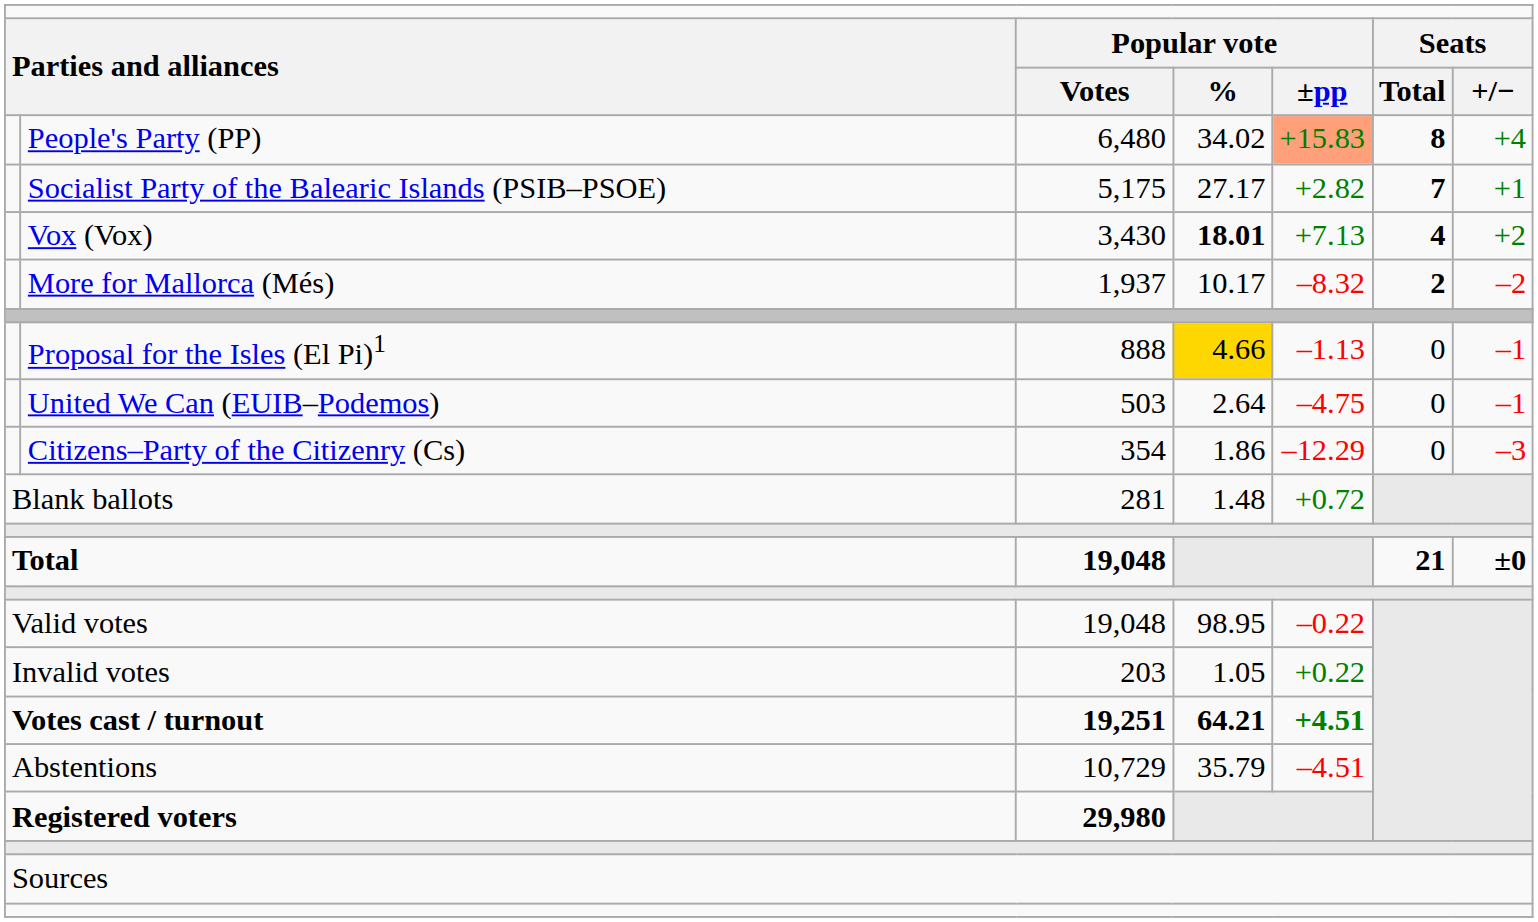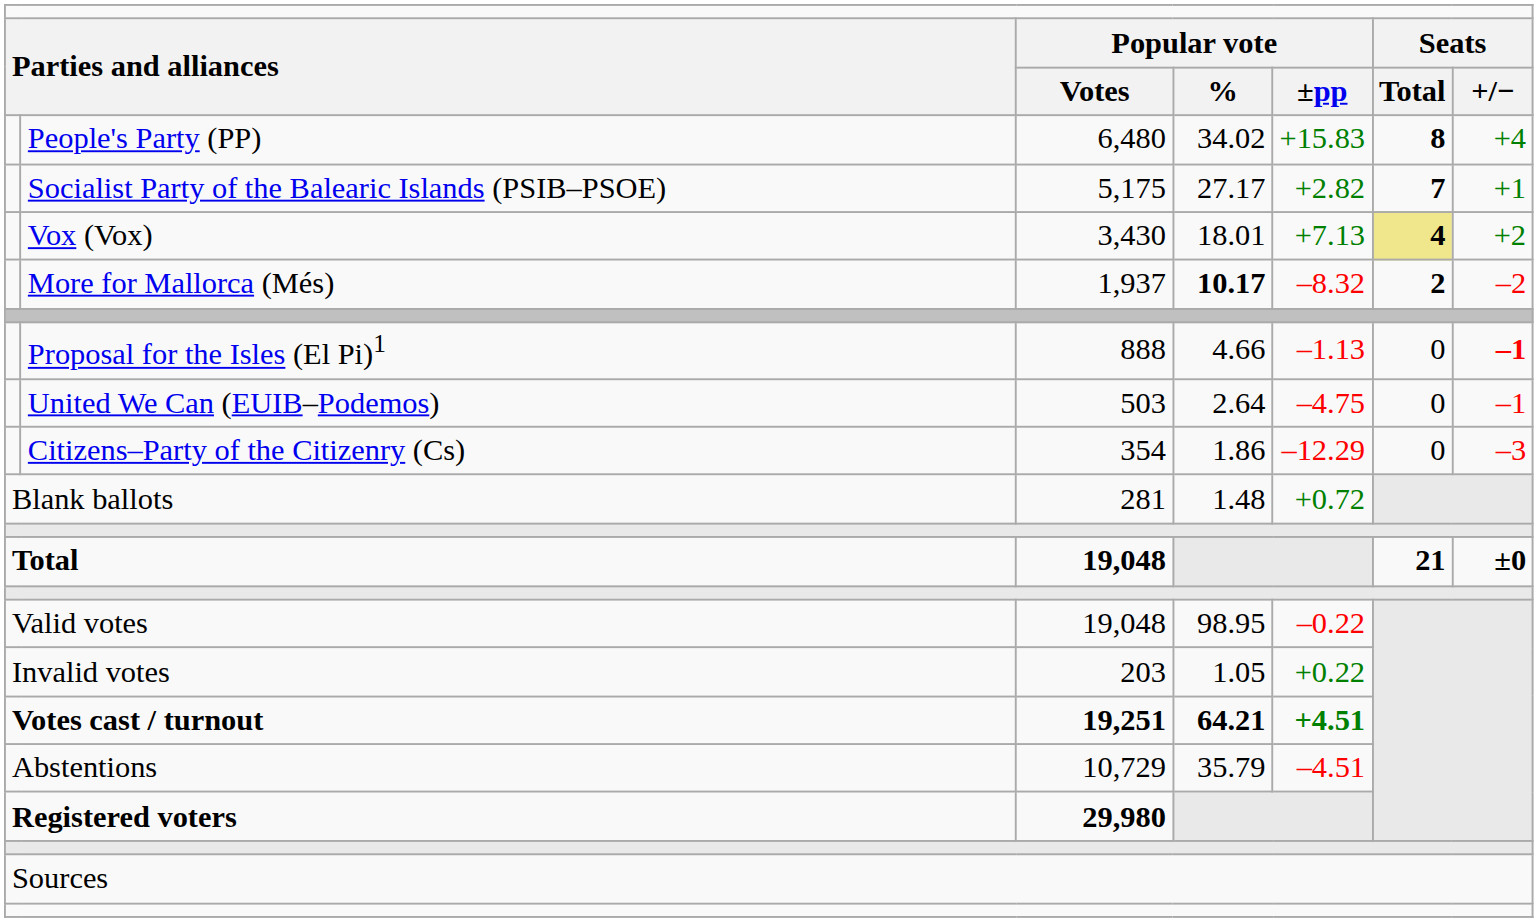(1322, 139) lightsalmon background -> (1322, 139) no background
(1231, 235) bold -> (1231, 235) normal
(1438, 235) no background -> (1438, 235) khaki background
(1231, 283) normal -> (1231, 283) bold
(1239, 350) gold background -> (1239, 350) no background
(1511, 350) normal -> (1511, 350) bold
